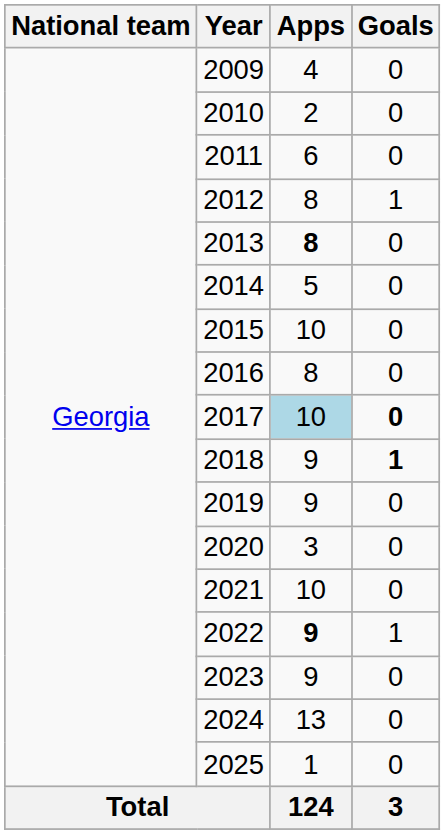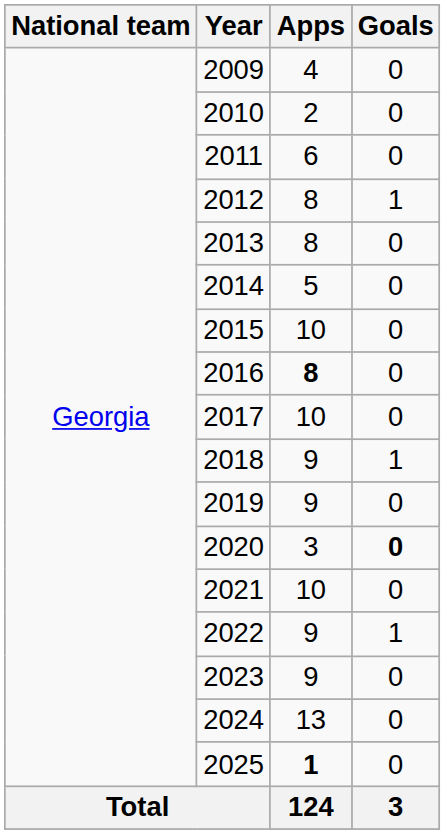(311, 243) bold -> (311, 243) normal
(311, 373) normal -> (311, 373) bold
(311, 416) lightblue background -> (311, 416) no background
(396, 416) bold -> (396, 416) normal
(396, 460) bold -> (396, 460) normal
(396, 546) normal -> (396, 546) bold
(311, 633) bold -> (311, 633) normal
(311, 763) normal -> (311, 763) bold
